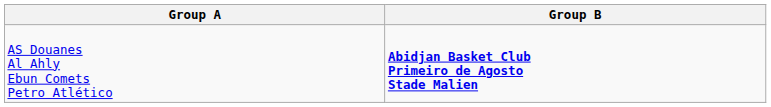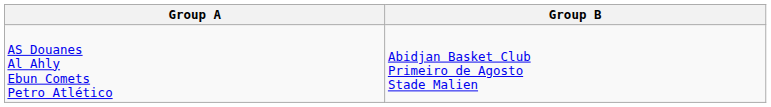(459, 71) bold -> (459, 71) normal
